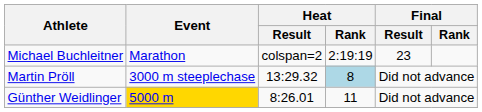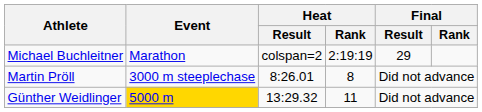(404, 56) 23 -> (404, 56) 29
(292, 77) 13:29.32 -> (292, 77) 8:26.01
(350, 77) lightblue background -> (350, 77) no background
(292, 98) 8:26.01 -> (292, 98) 13:29.32
